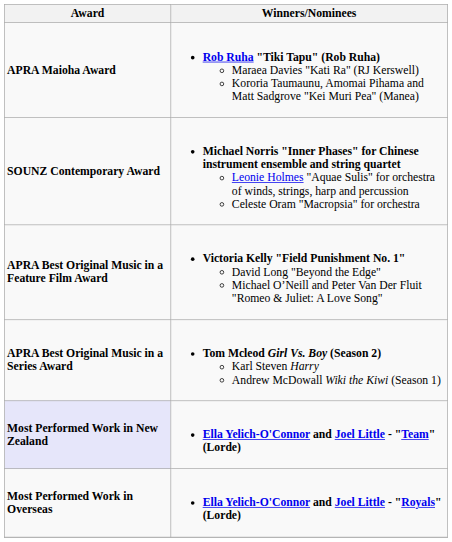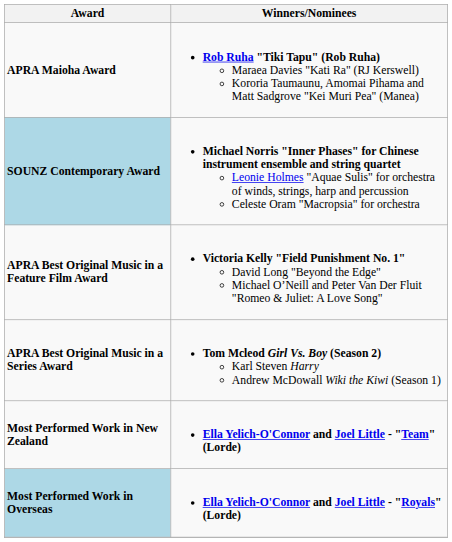(84, 171) no background -> (84, 171) lightblue background
(83, 434) lavender background -> (83, 434) no background
(70, 503) no background -> (70, 503) lightblue background
